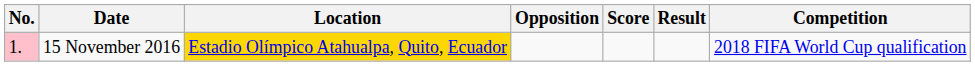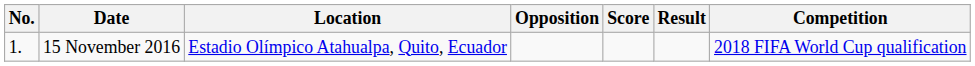(15, 46) pink background -> (15, 46) no background
(348, 46) gold background -> (348, 46) no background
